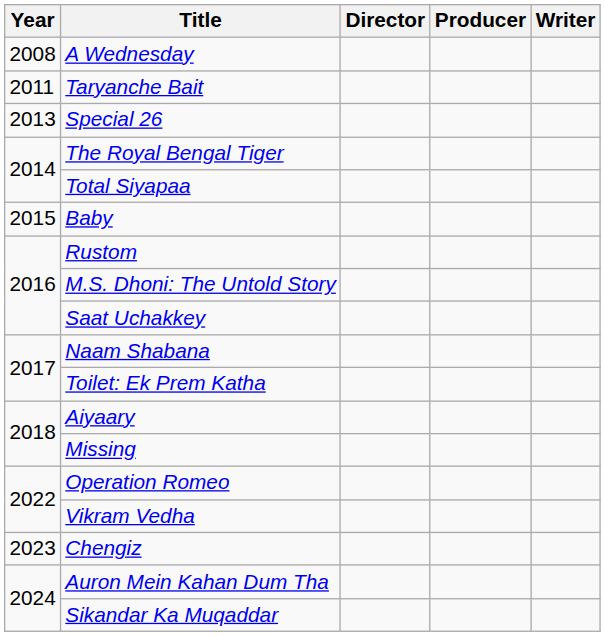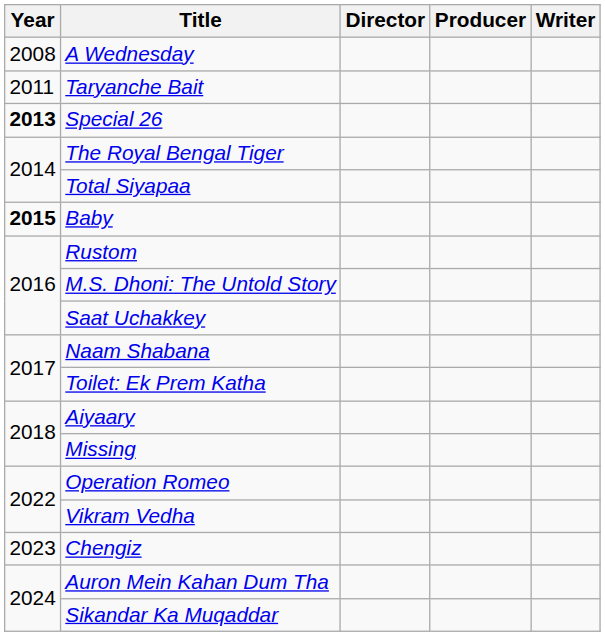(33, 119) normal -> (33, 119) bold
(33, 218) normal -> (33, 218) bold
